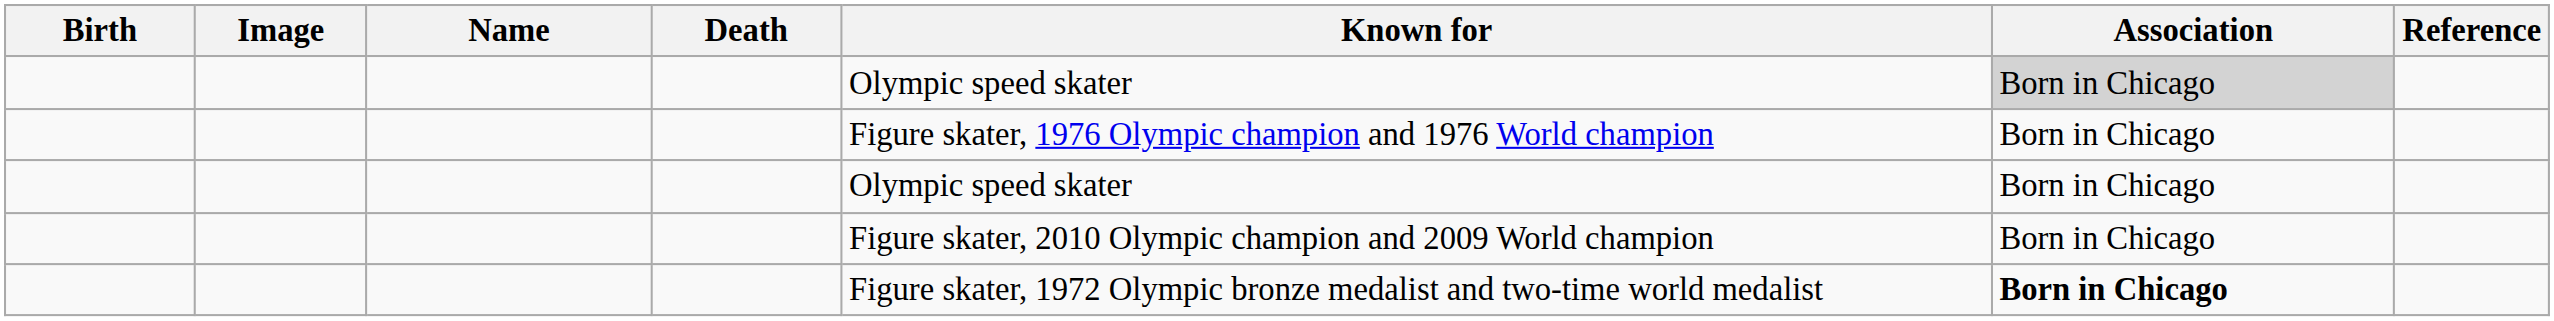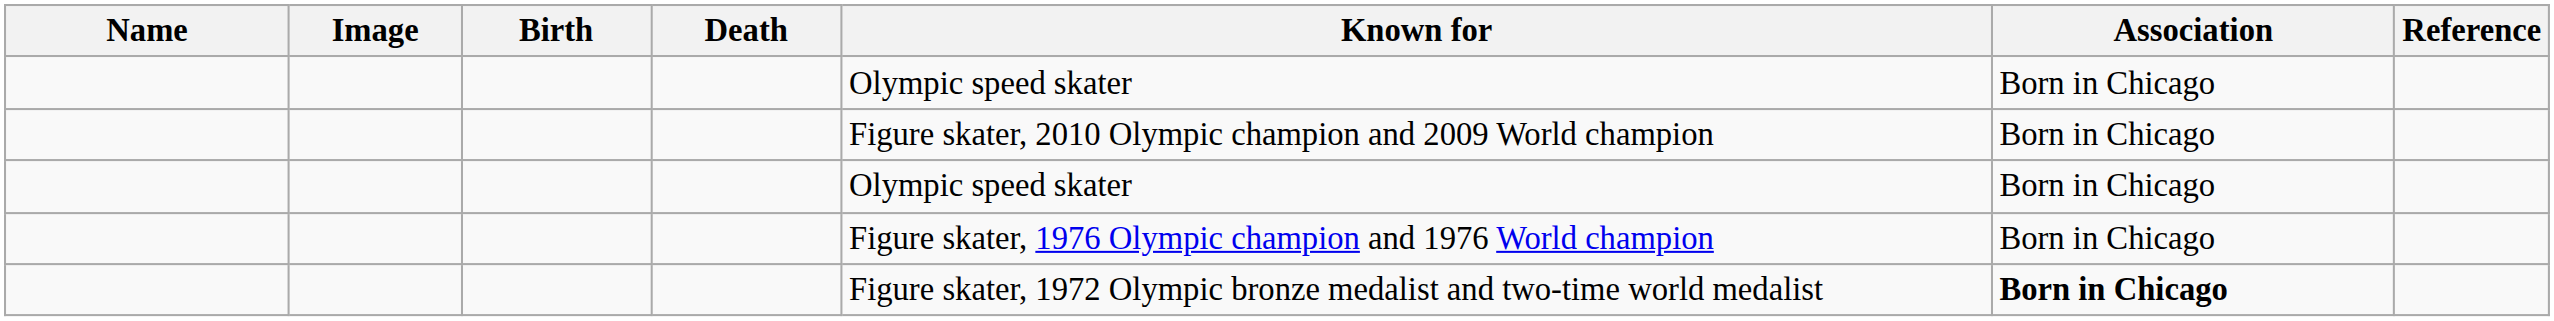columns swapped: (509, 30) <-> (100, 30)
(2107, 82) lightgrey background -> (2107, 82) no background
(1281, 133) Figure skater, 1976 Olympic champion and 1976 World champion -> (1281, 133) Figure skater, 2010 Olympic champion and 2009 World champion
(1281, 237) Figure skater, 2010 Olympic champion and 2009 World champion -> (1281, 237) Figure skater, 1976 Olympic champion and 1976 World champion
